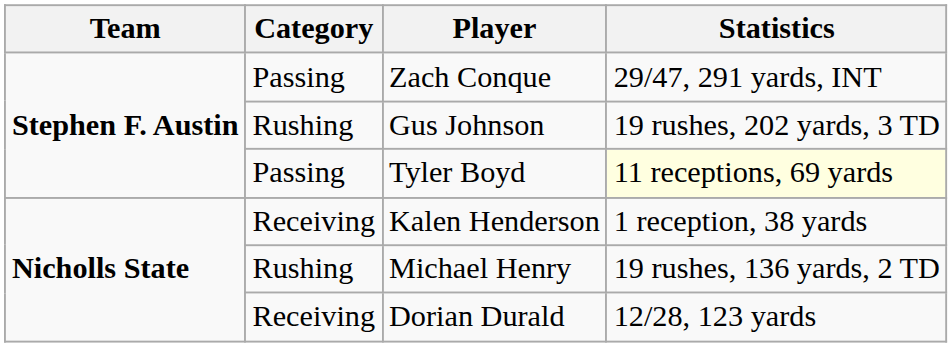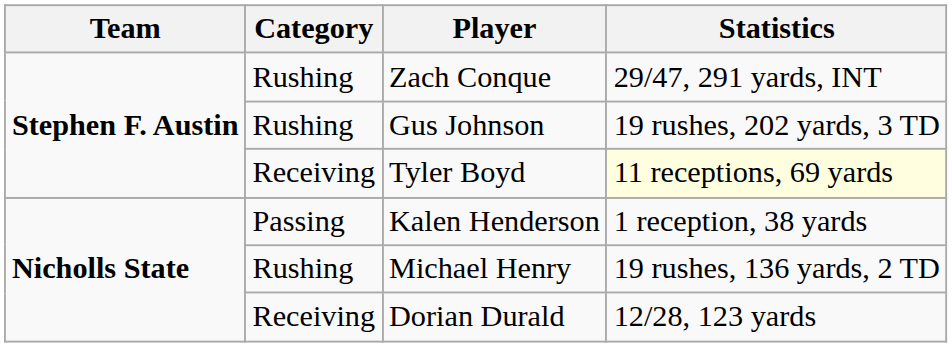(299, 76) Passing -> (303, 76) Rushing
(299, 172) Passing -> (314, 172) Receiving
(314, 220) Receiving -> (299, 220) Passing
